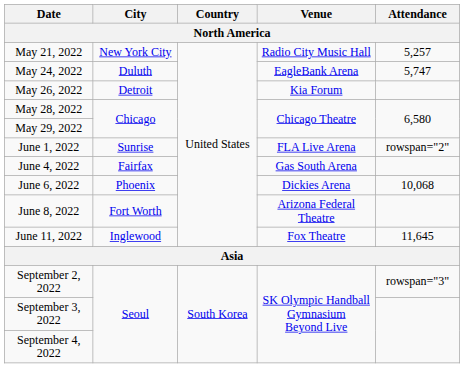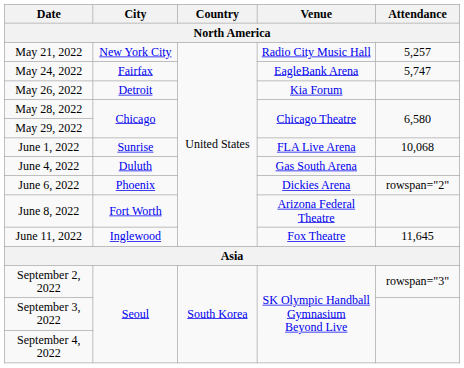(135, 71) Duluth -> (135, 71) Fairfax
(418, 147) rowspan="2" -> (418, 147) 10,068
(135, 166) Fairfax -> (135, 166) Duluth
(418, 185) 10,068 -> (418, 185) rowspan="2"
